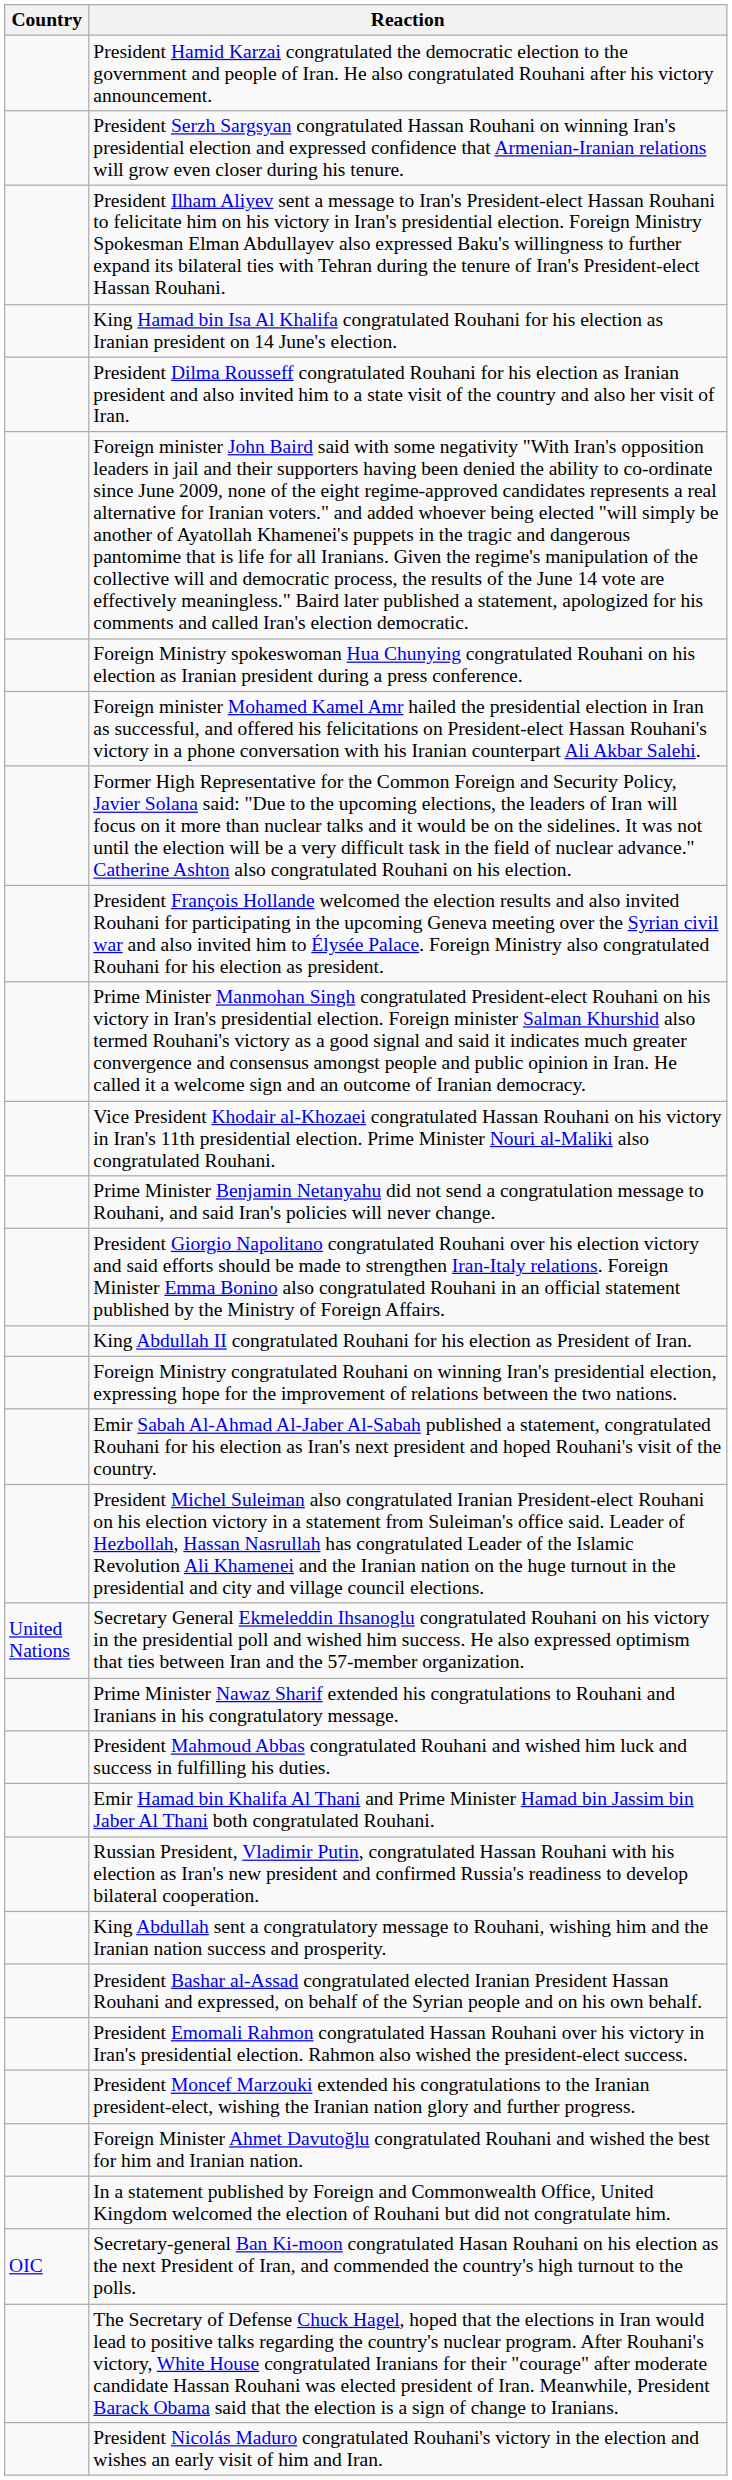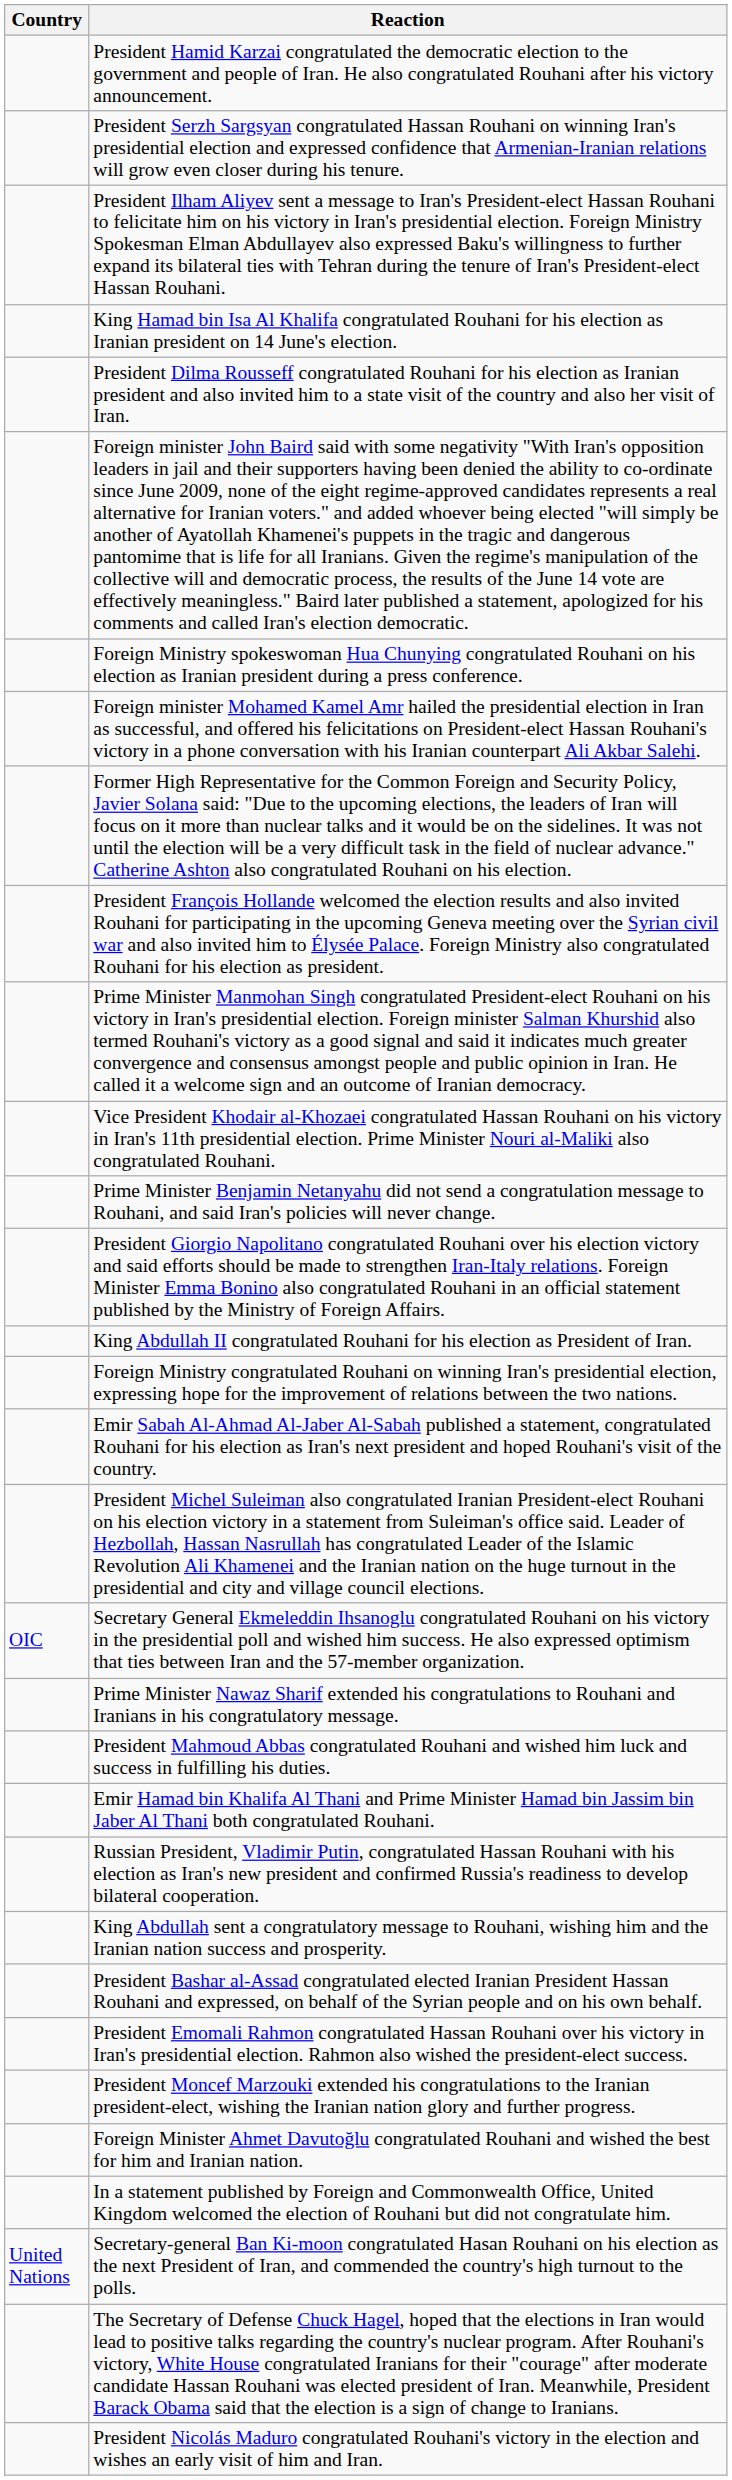(39, 1640) United Nations -> (26, 1640) OIC
(26, 2266) OIC -> (39, 2266) United Nations
